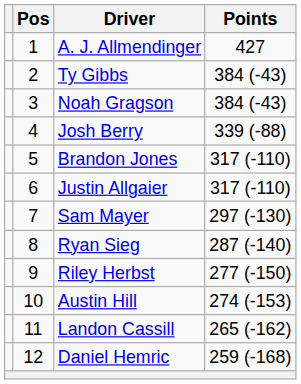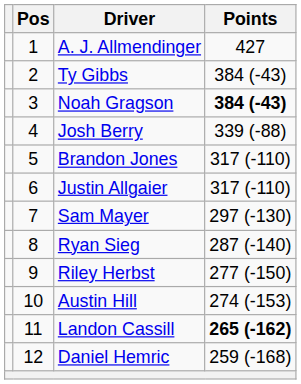(250, 103) normal -> (250, 103) bold
(250, 329) normal -> (250, 329) bold
